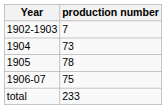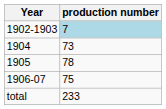(65, 29) no background -> (65, 29) lightblue background
